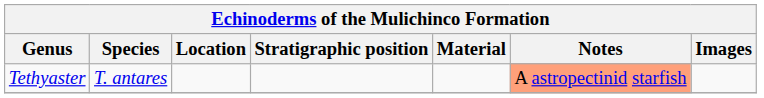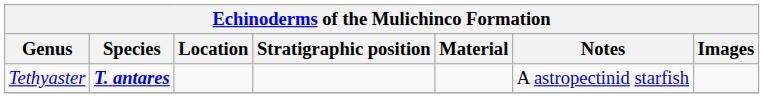(131, 78) normal -> (132, 78) bold
(601, 78) lightsalmon background -> (603, 78) no background
